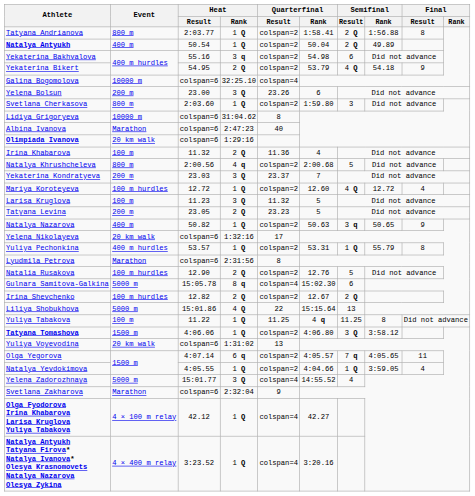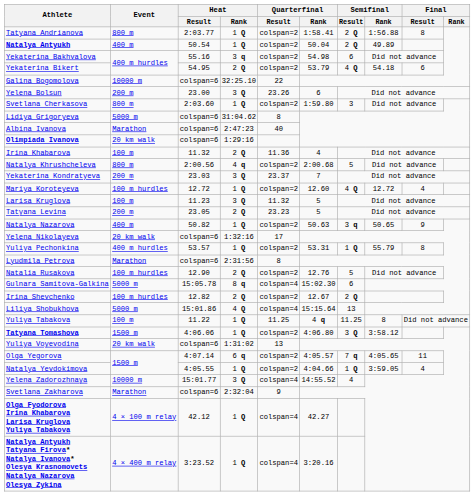(423, 69) 9 -> (423, 69) 6
(279, 81) colspan=4 -> (279, 81) 22
(127, 117) 10000 m -> (125, 117) 5000 m
(279, 308) 22 -> (279, 308) colspan=4
(125, 380) 5000 m -> (127, 380) 10000 m
